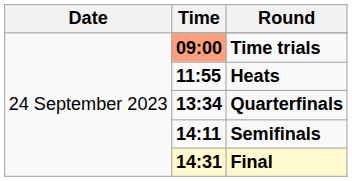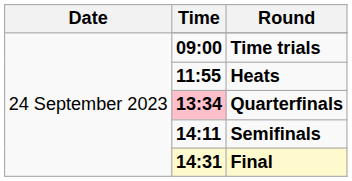(199, 47) lightsalmon background -> (199, 47) no background
(199, 104) no background -> (199, 104) pink background
